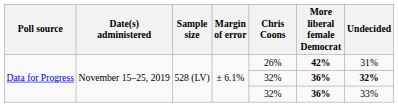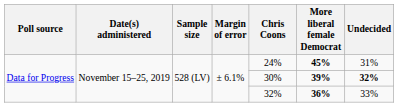(273, 62) 26% -> (273, 62) 24%
(321, 62) 42% -> (321, 62) 45%
(273, 78) 32% -> (273, 78) 30%
(321, 78) 36% -> (321, 78) 39%
